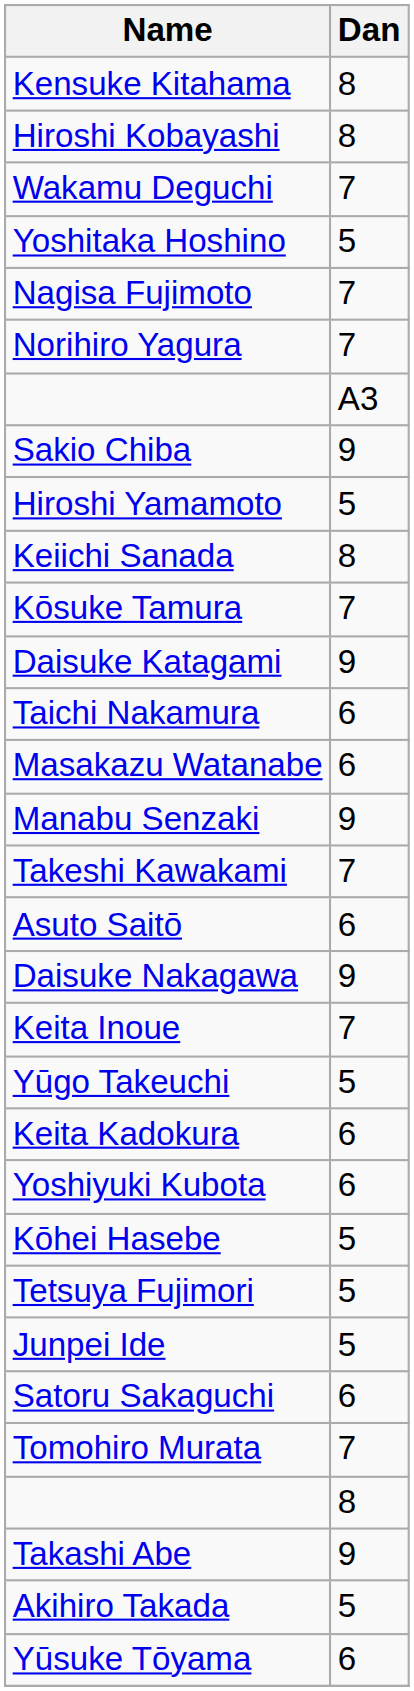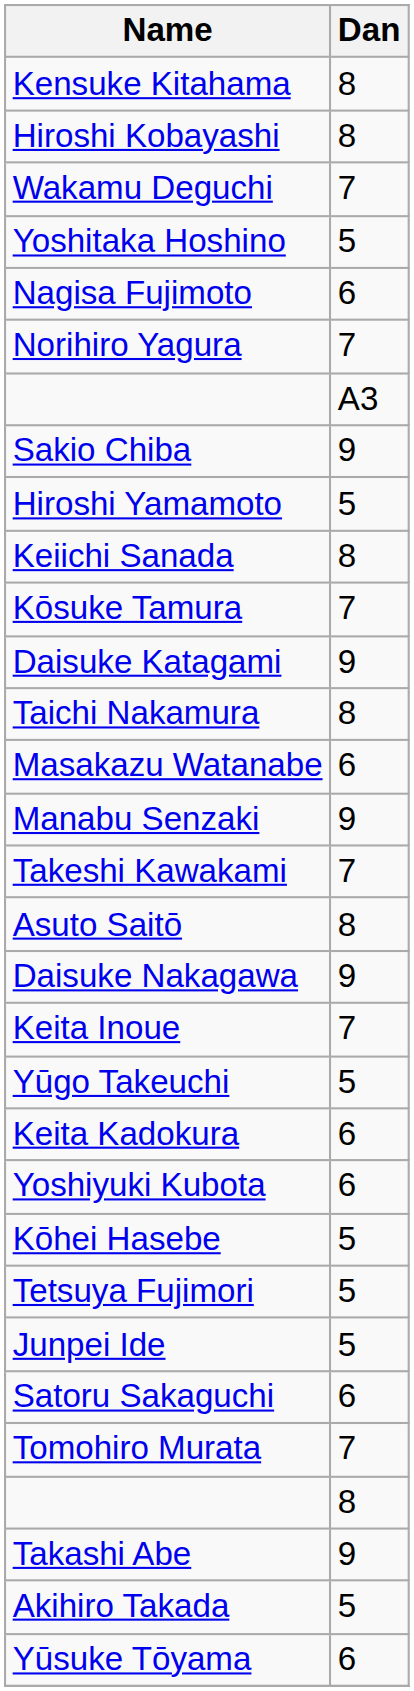(347, 293) 7 -> (347, 293) 6
(347, 713) 6 -> (347, 713) 8
(347, 923) 6 -> (347, 923) 8
